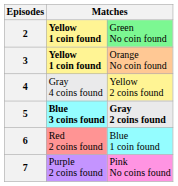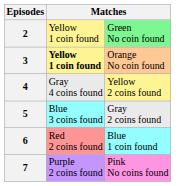(75, 33) bold -> (74, 33) normal
(77, 114) bold -> (76, 114) normal
(138, 114) bold -> (134, 114) normal
